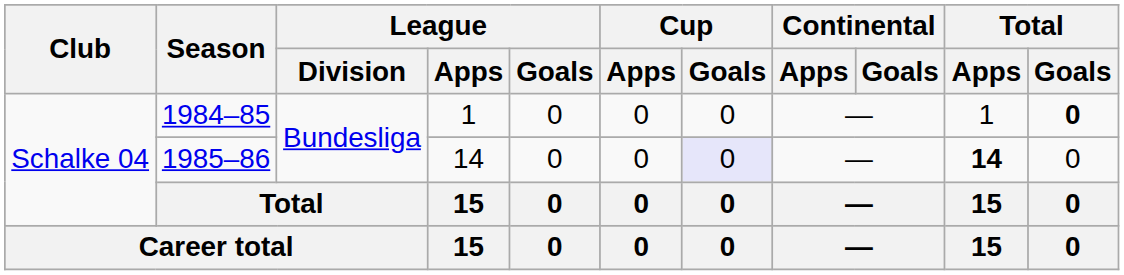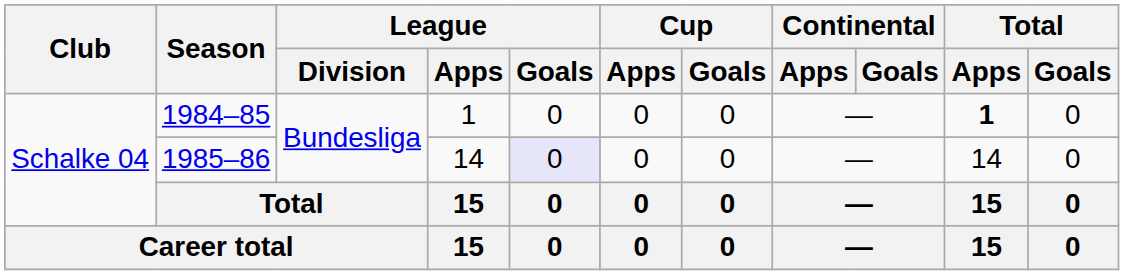(986, 114) normal -> (986, 114) bold
(1073, 114) bold -> (1073, 114) normal
(555, 159) no background -> (555, 159) lavender background
(727, 159) lavender background -> (727, 159) no background
(986, 159) bold -> (986, 159) normal
